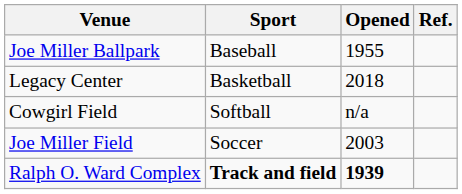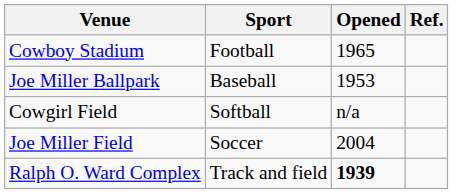+ row: (77, 50)
(365, 50) 1955 -> (356, 81) 1953
- row: (66, 81)
(365, 142) 2003 -> (356, 142) 2004
(273, 173) bold -> (268, 173) normal
